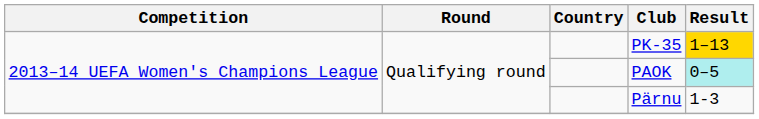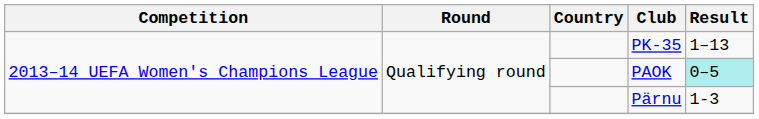(709, 45) gold background -> (709, 45) no background
